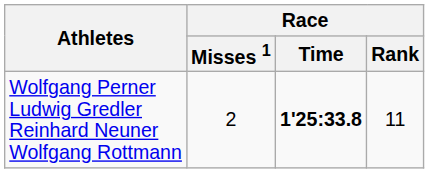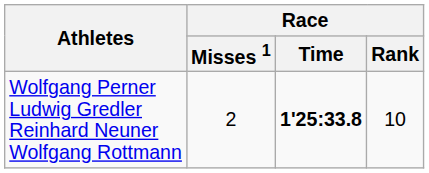(395, 120) 11 -> (395, 120) 10
